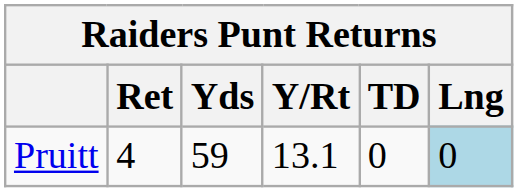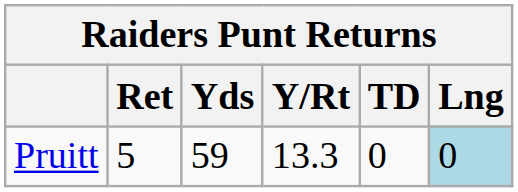(126, 155) 4 -> (126, 155) 5
(305, 155) 13.1 -> (305, 155) 13.3
